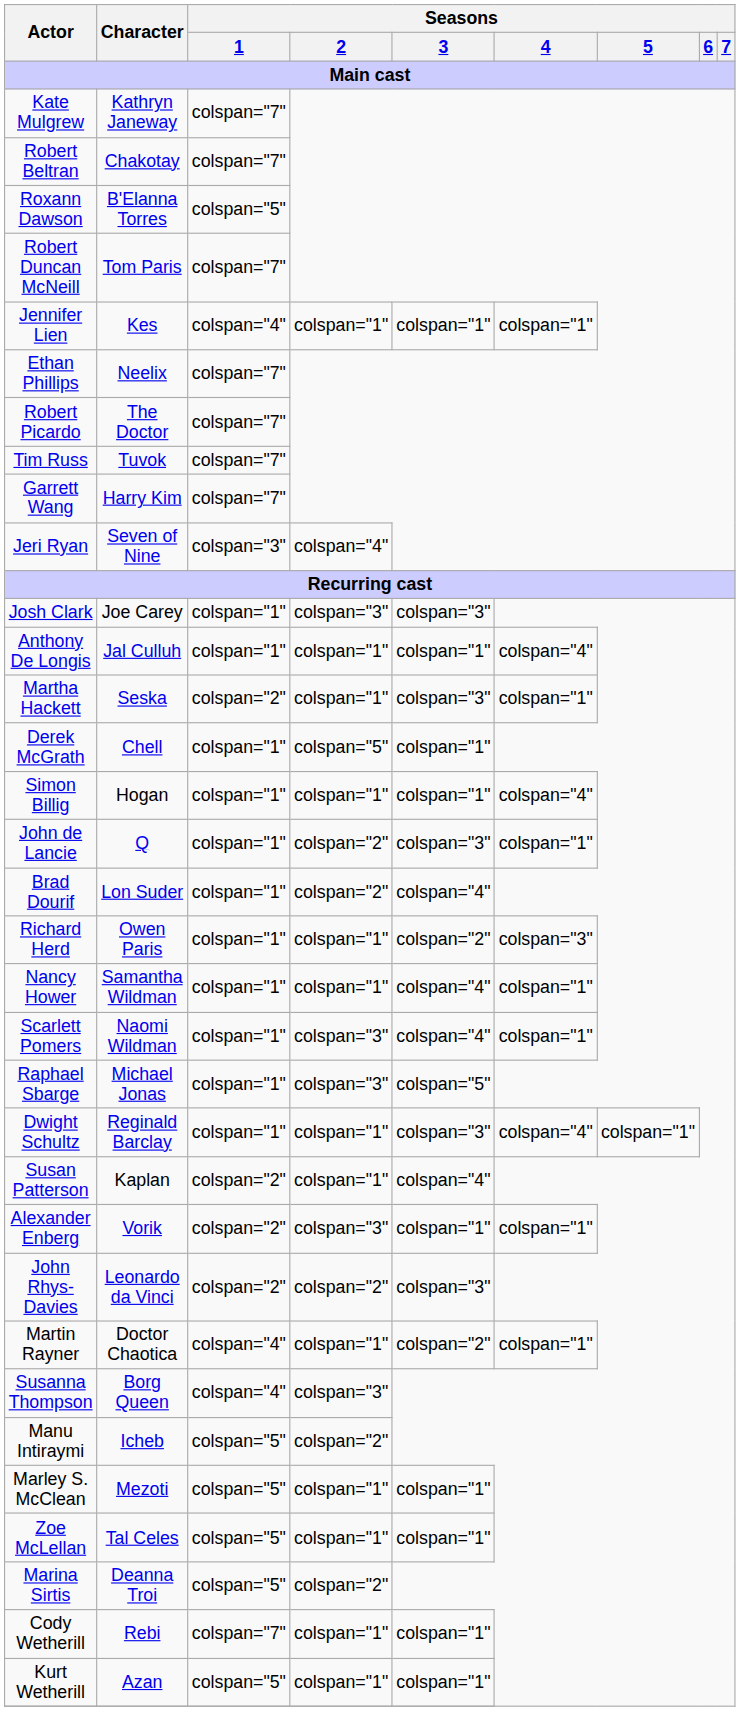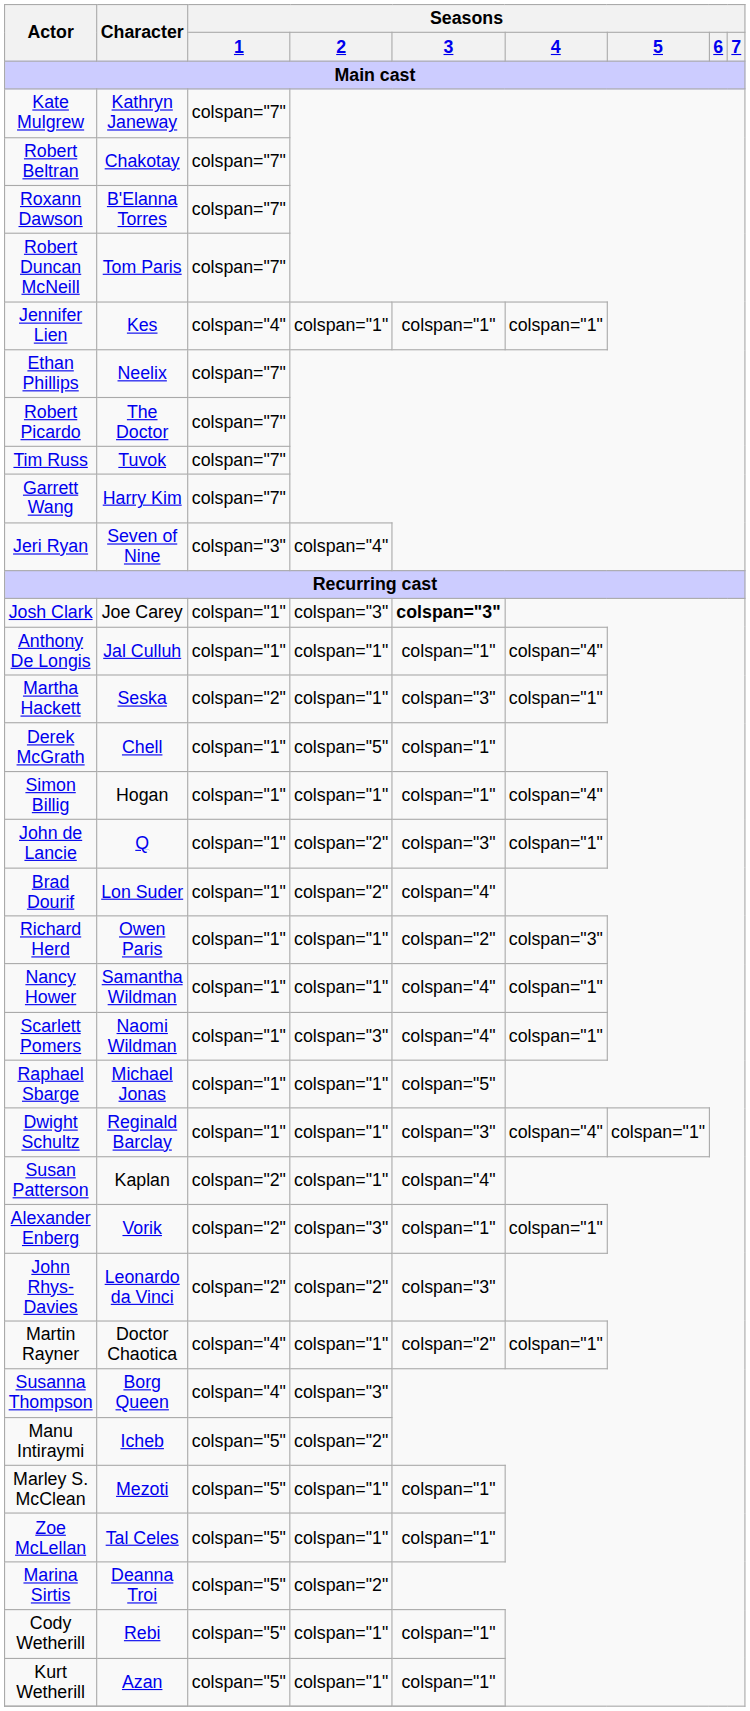(239, 209) colspan="5" -> (239, 209) colspan="7"
(443, 612) normal -> (448, 612) bold
(341, 1084) colspan="3" -> (341, 1084) colspan="1"
(239, 1633) colspan="7" -> (239, 1633) colspan="5"
